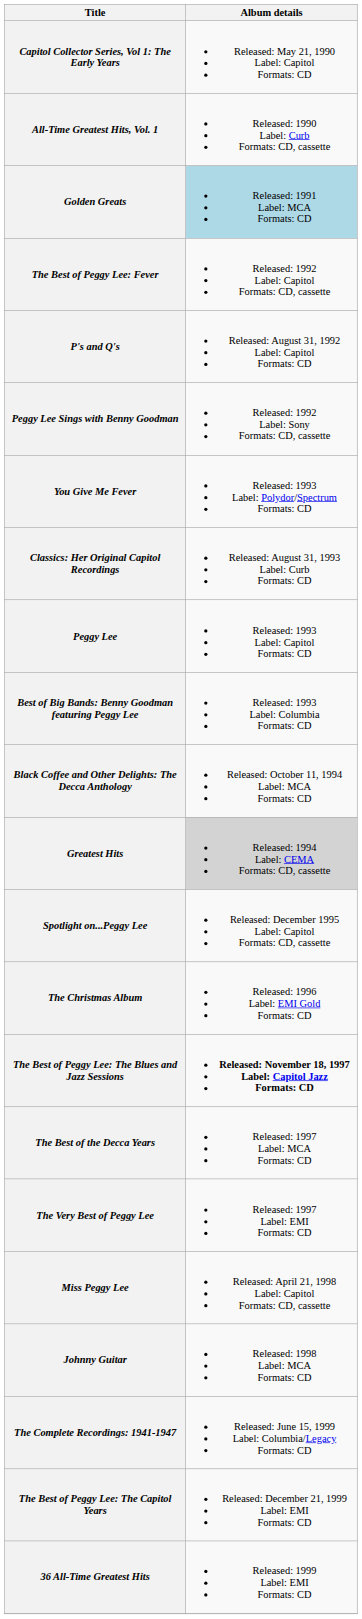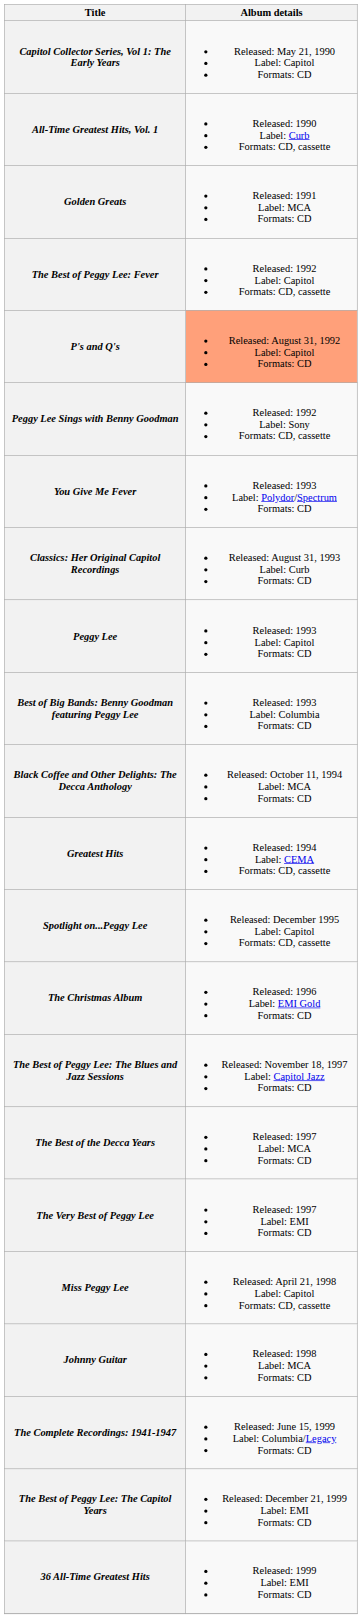(272, 208) lightblue background -> (272, 208) no background
(272, 352) no background -> (272, 352) lightsalmon background
(272, 859) lightgrey background -> (272, 859) no background
(272, 1076) bold -> (272, 1076) normal
